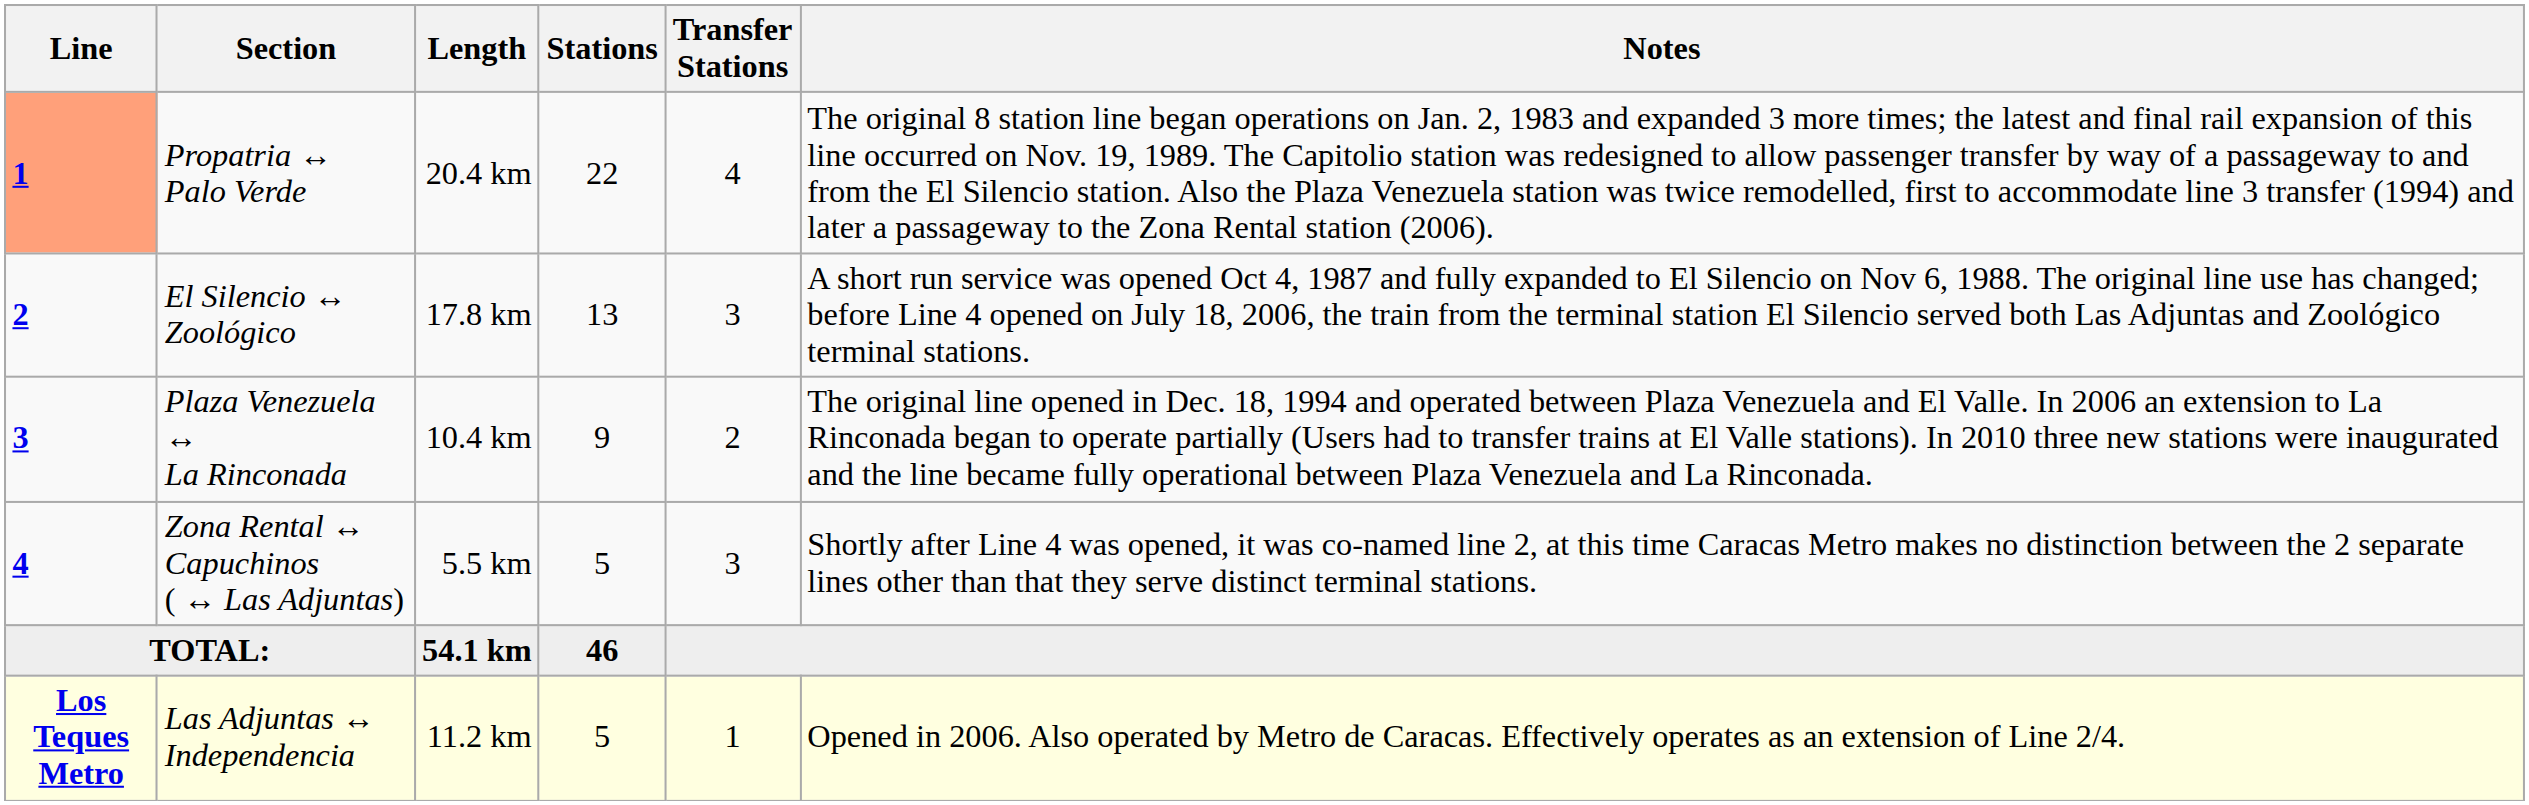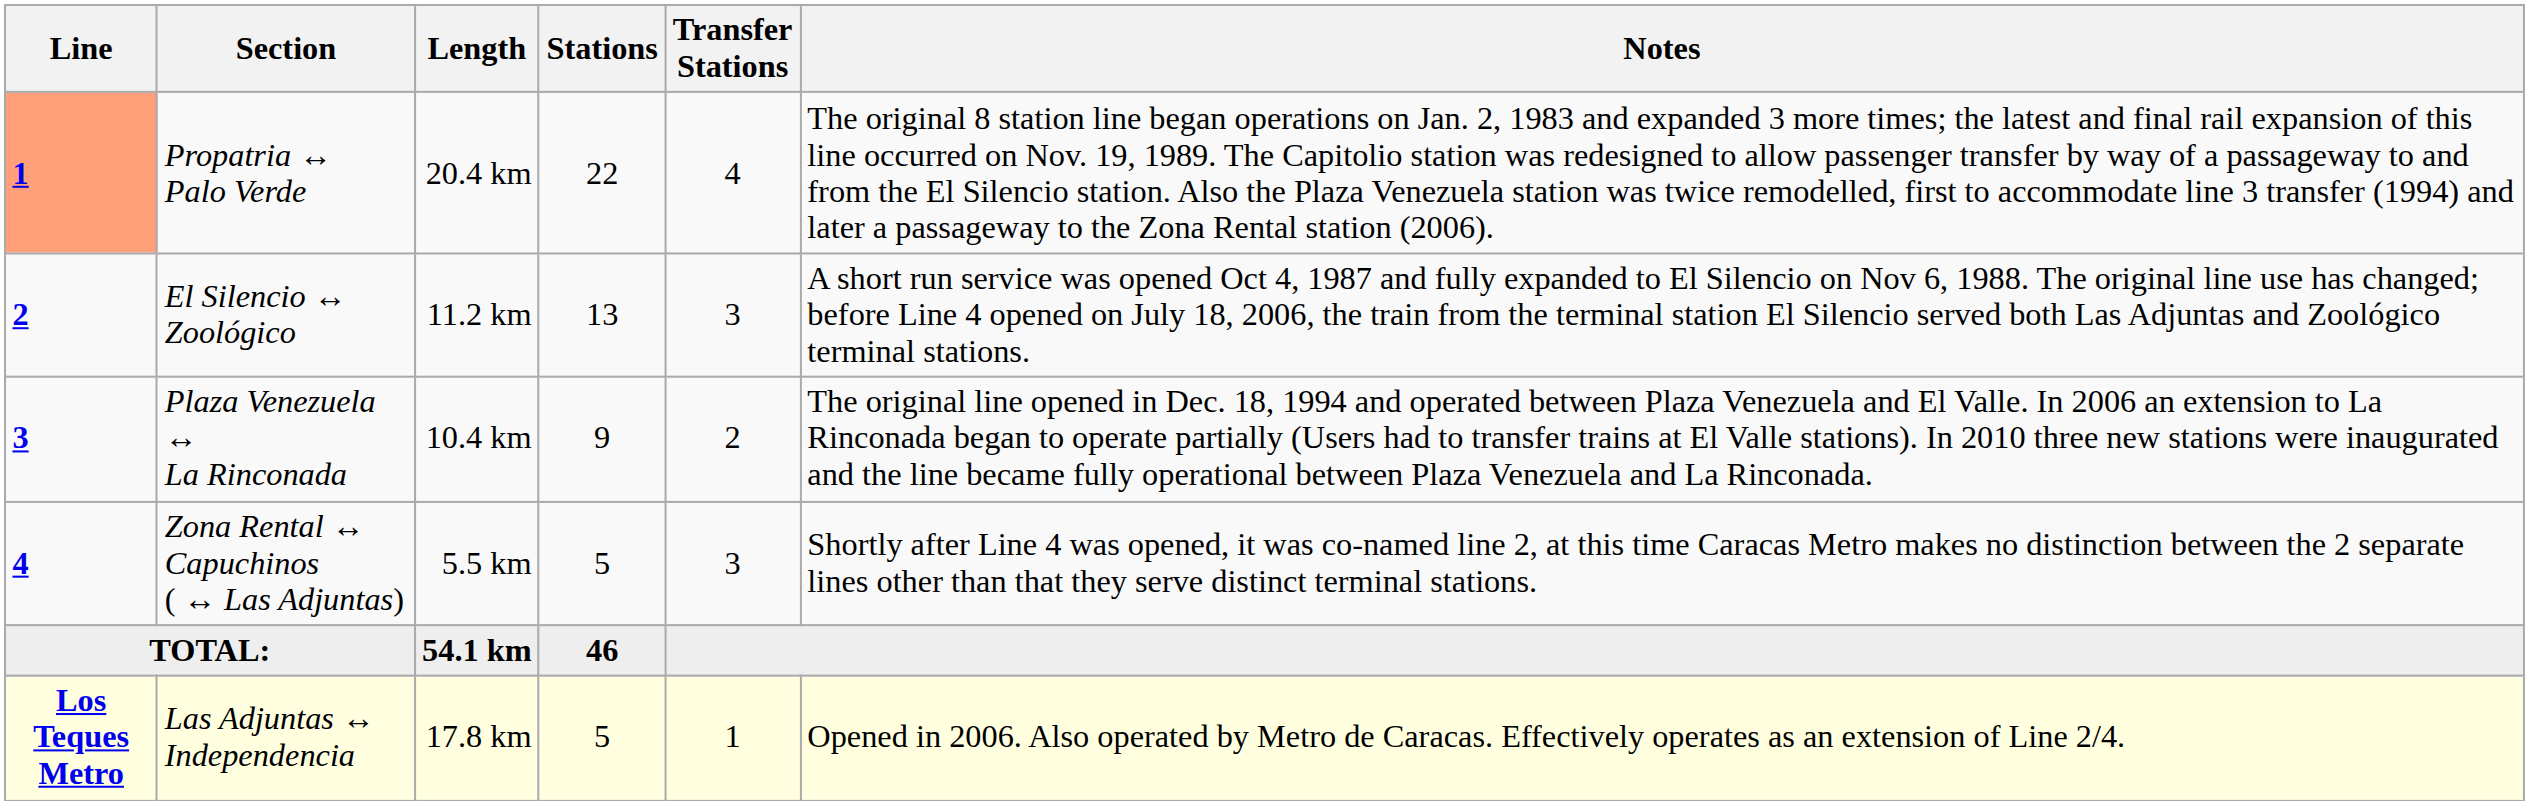(479, 314) 17.8 km -> (479, 314) 11.2 km
(479, 737) 11.2 km -> (479, 737) 17.8 km
